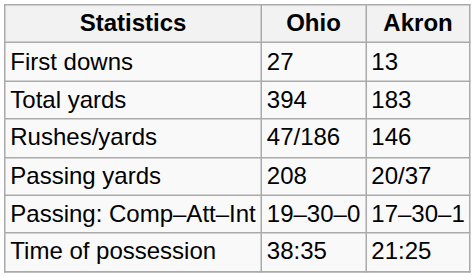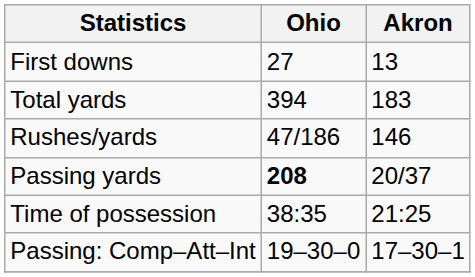(287, 175) normal -> (287, 175) bold
rows swapped: (133, 213) <-> (113, 251)
